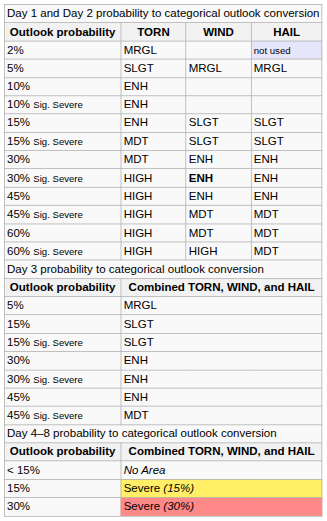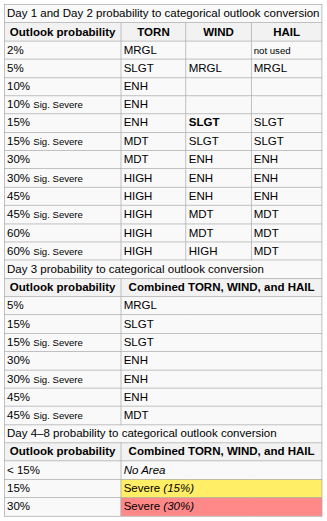(272, 50) lavender background -> (272, 50) no background
(204, 123) normal -> (204, 123) bold
(201, 178) bold -> (201, 178) normal
